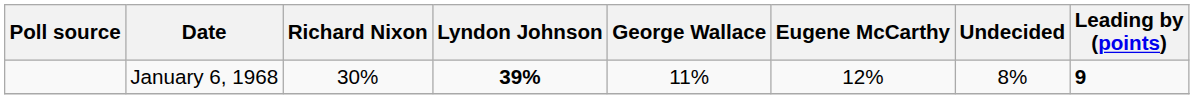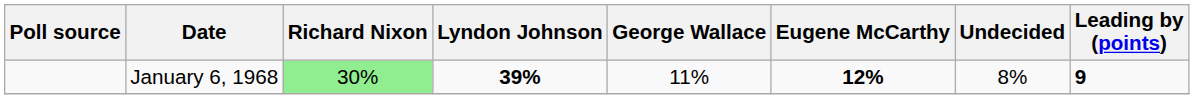(358, 76) no background -> (358, 76) lightgreen background
(863, 76) normal -> (863, 76) bold
